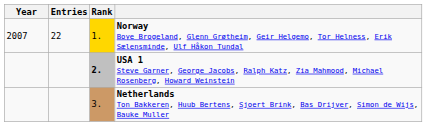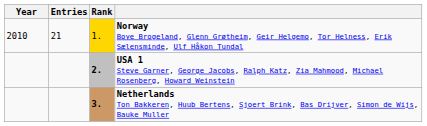(17, 36) 2007 -> (17, 36) 2010
(56, 36) 22 -> (56, 36) 21
(97, 104) normal -> (97, 104) bold
